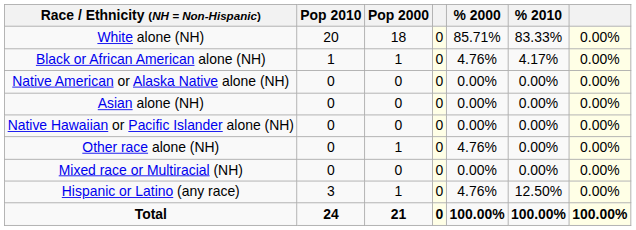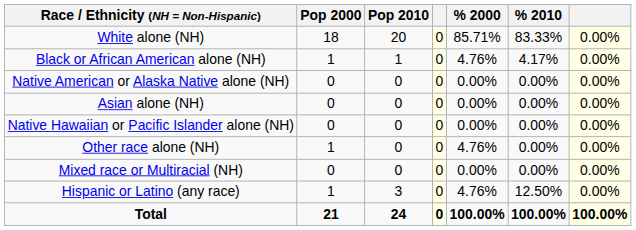columns swapped: (398, 15) <-> (331, 15)
